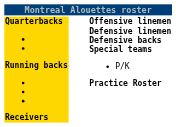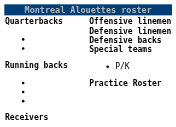(36, 70) gold background -> (36, 70) no background
